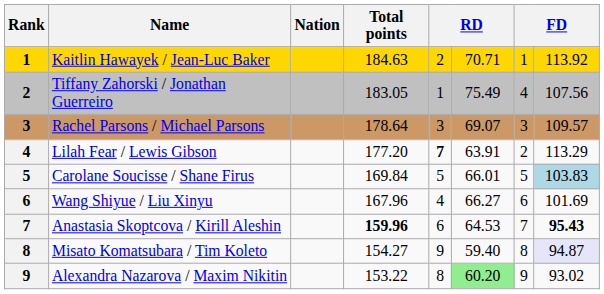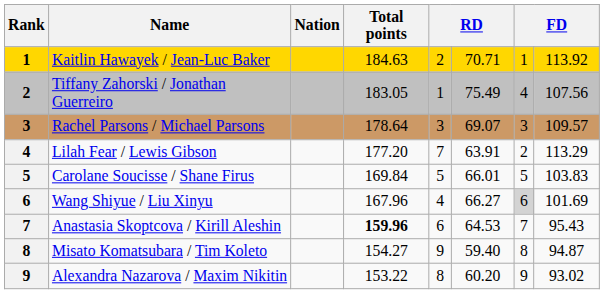(440, 151) bold -> (440, 151) normal
(567, 176) lightblue background -> (567, 176) no background
(524, 201) no background -> (524, 201) lightgrey background
(567, 226) bold -> (567, 226) normal
(567, 251) lavender background -> (567, 251) no background
(483, 276) lightgreen background -> (483, 276) no background
